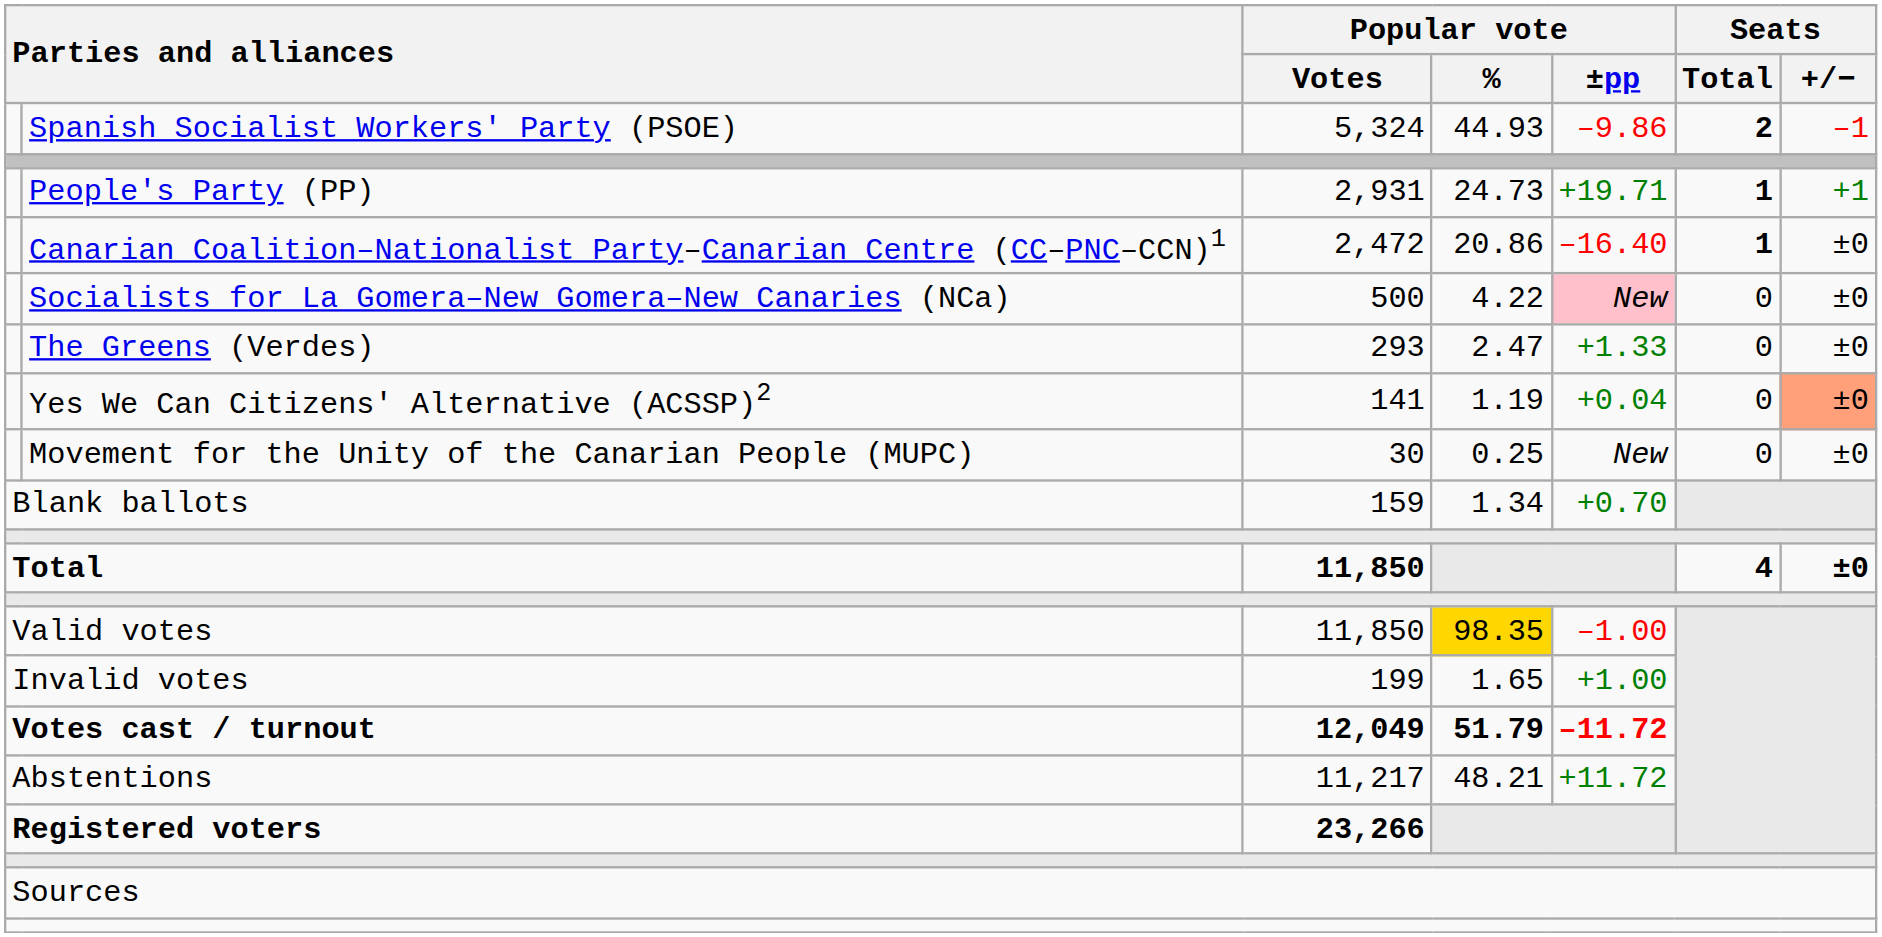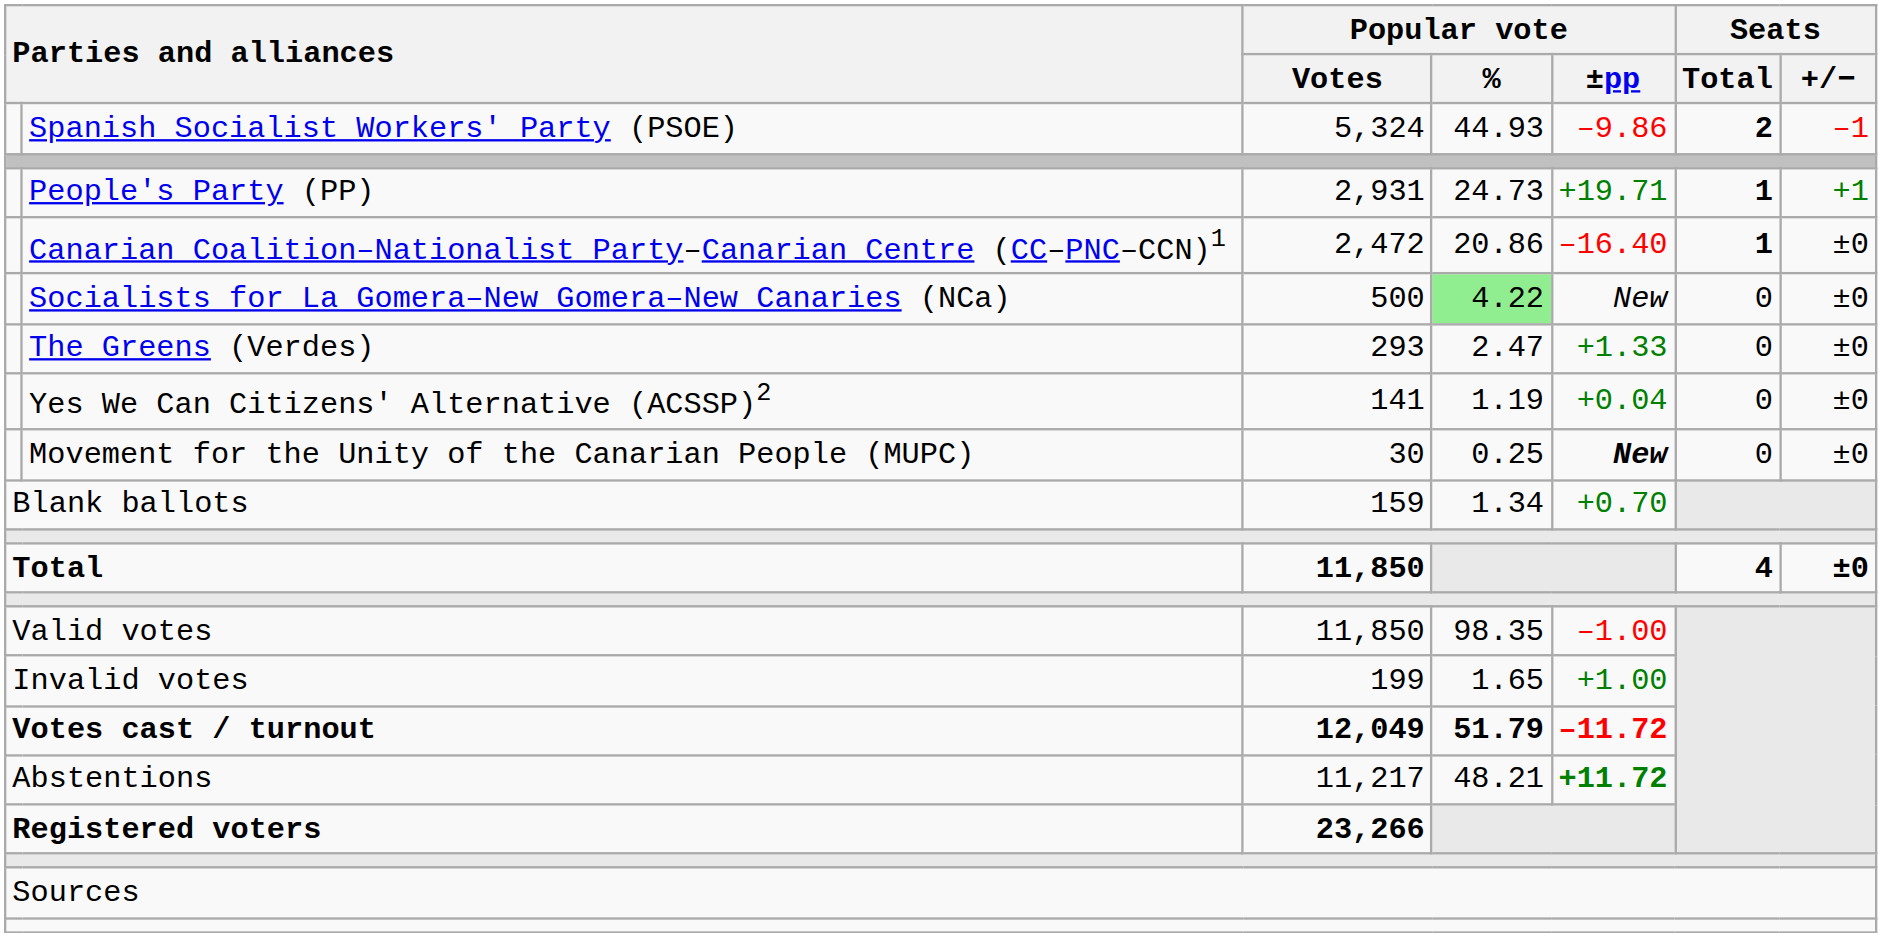(1508, 299) no background -> (1508, 299) lightgreen background
(1640, 299) pink background -> (1640, 299) no background
(1851, 401) lightsalmon background -> (1851, 401) no background
(1640, 455) normal -> (1640, 455) bold
(1499, 632) gold background -> (1499, 632) no background
(1613, 780) normal -> (1613, 780) bold
